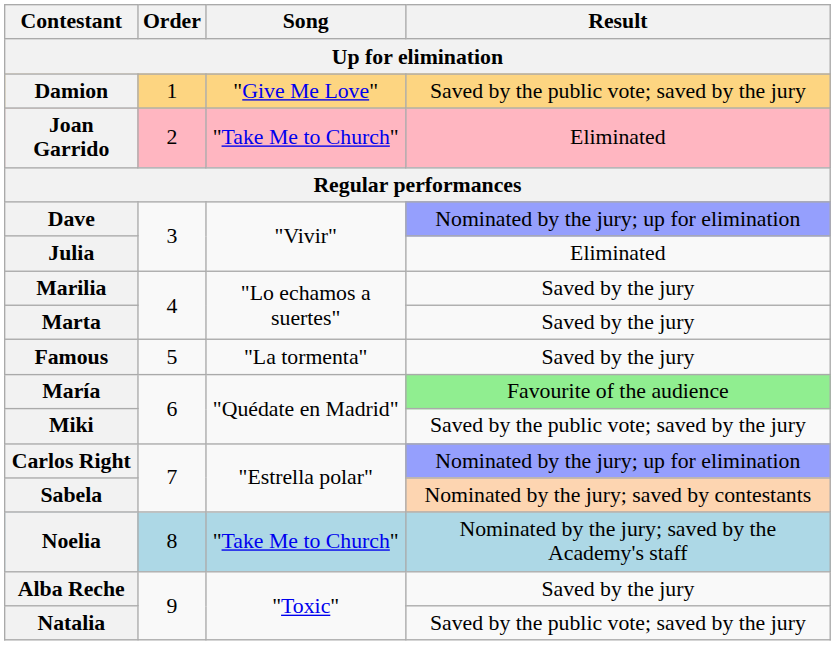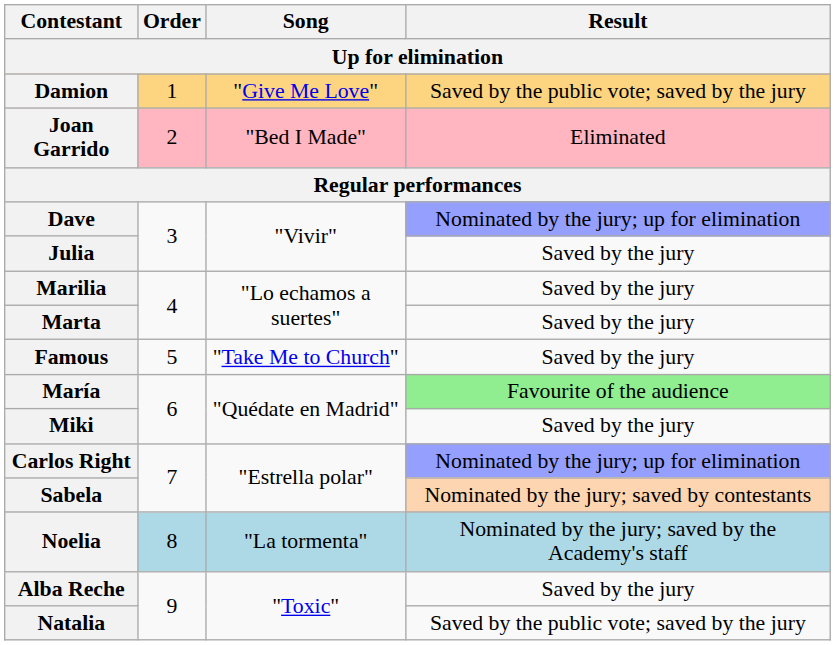(306, 137) "Take Me to Church" -> (306, 137) "Bed I Made"
(618, 253) Eliminated -> (618, 253) Saved by the jury
(306, 356) "La tormenta" -> (306, 356) "Take Me to Church"
(618, 425) Saved by the public vote; saved by the jury -> (618, 425) Saved by the jury
(306, 541) "Take Me to Church" -> (306, 541) "La tormenta"
